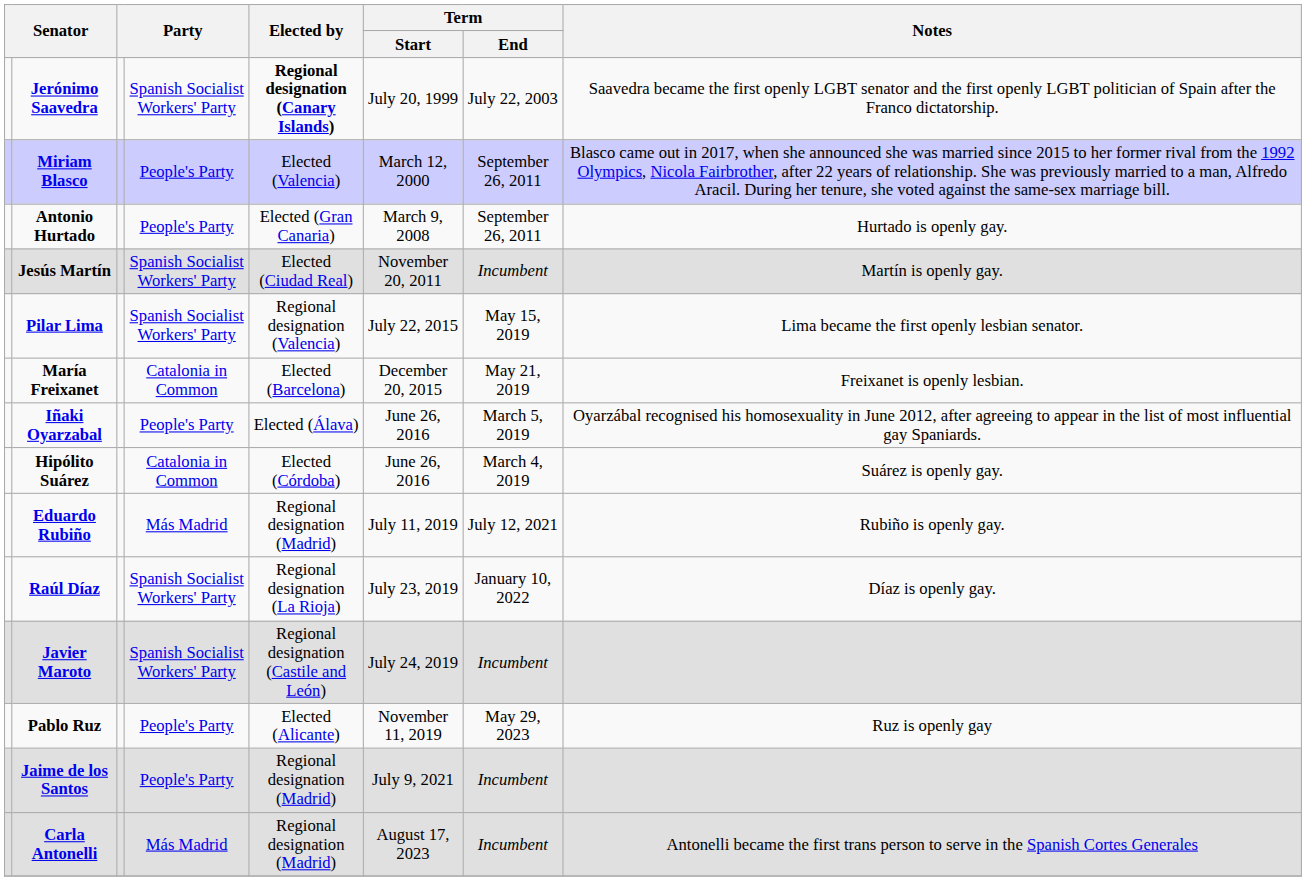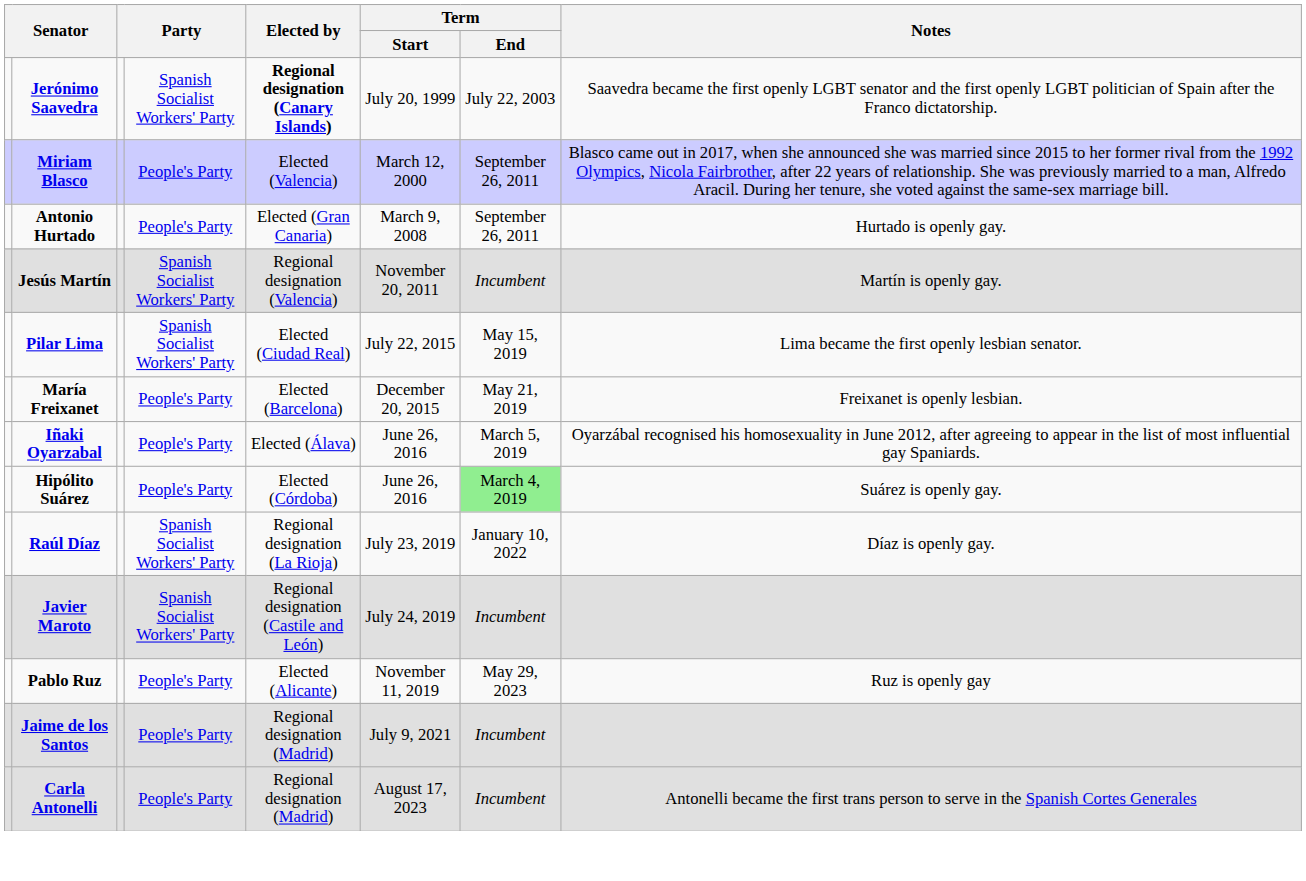(306, 271) Elected (Ciudad Real) -> (303, 280) Regional designation (Valencia)
(306, 325) Regional designation (Valencia) -> (303, 344) Elected (Ciudad Real)
(187, 380) Catalonia in Common -> (185, 398) People's Party
(187, 470) Catalonia in Common -> (185, 489) People's Party
(513, 470) no background -> (510, 489) lightgreen background
- row: (64, 524)
(187, 844) Más Madrid -> (185, 798) People's Party
